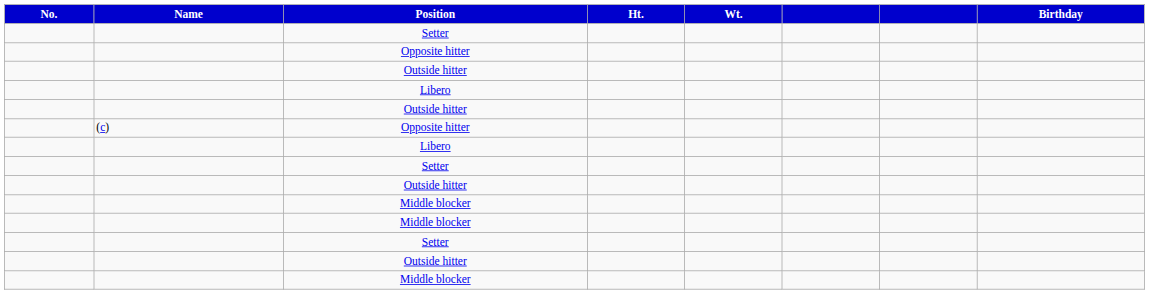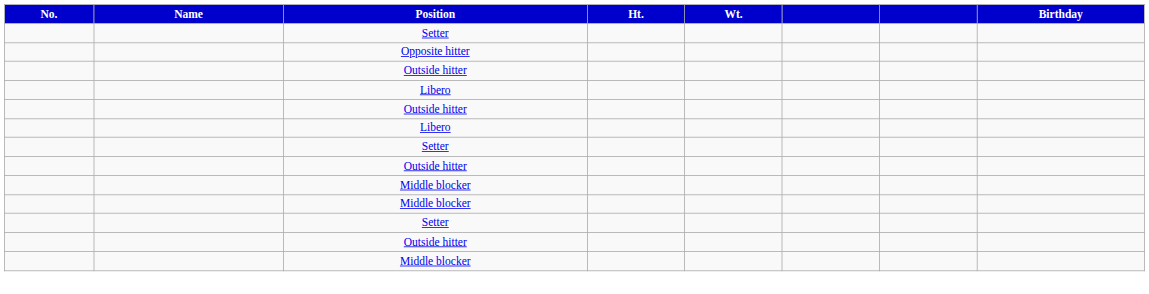- row: (103, 128)
